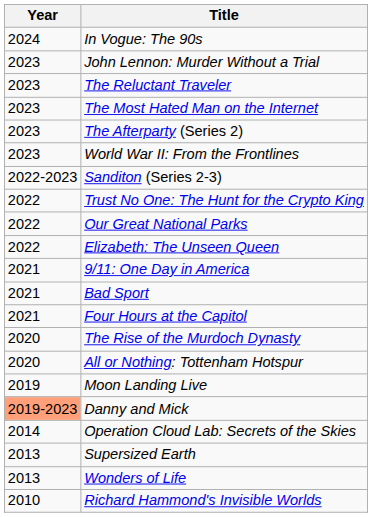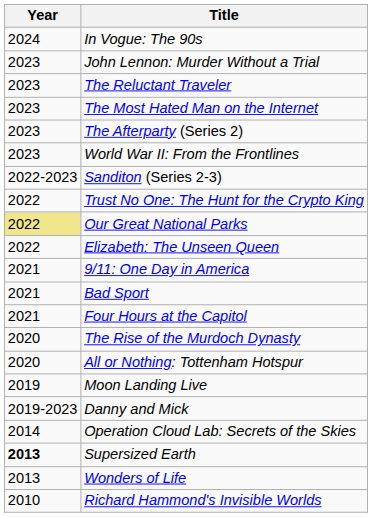(24, 223) no background -> (24, 223) khaki background
(43, 408) lightsalmon background -> (43, 408) no background
(24, 454) normal -> (24, 454) bold
